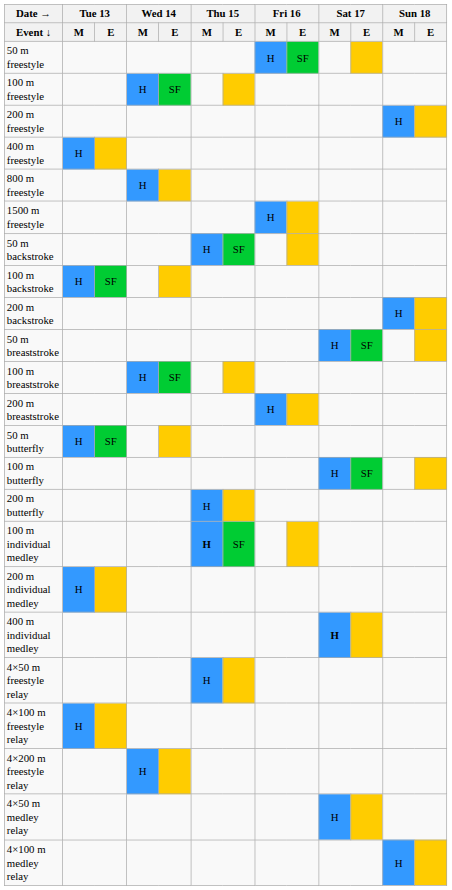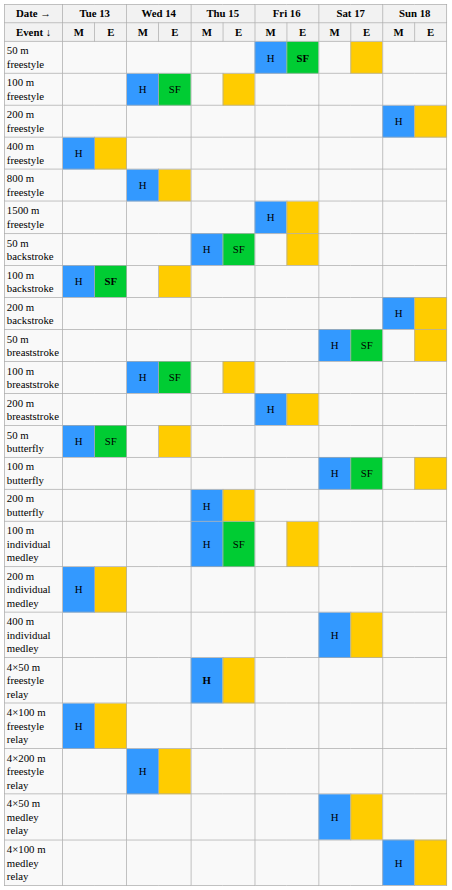(303, 57) normal -> (303, 57) bold
(111, 281) normal -> (111, 281) bold
(207, 544) bold -> (207, 544) normal
(335, 635) bold -> (335, 635) normal
(207, 680) normal -> (207, 680) bold
